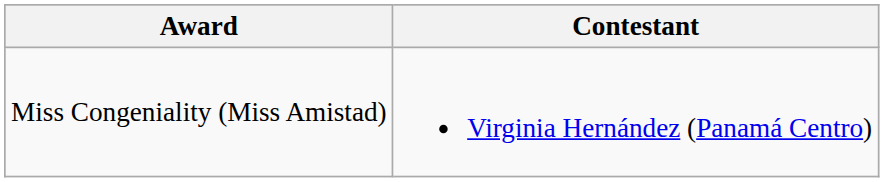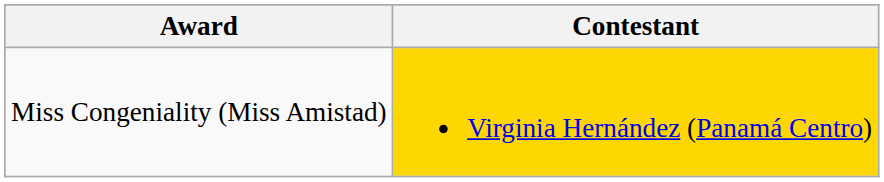(636, 127) no background -> (636, 127) gold background
